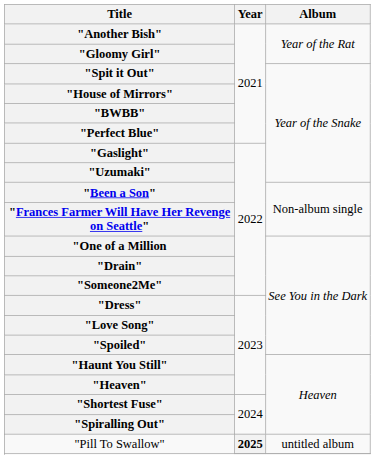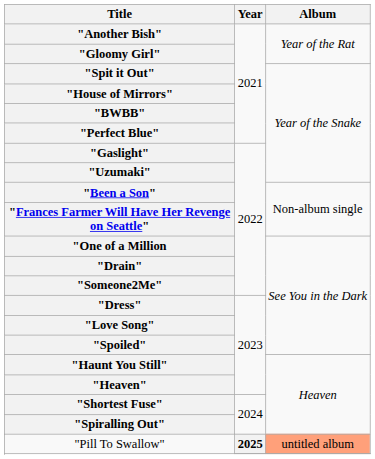(318, 444) no background -> (318, 444) lightsalmon background
